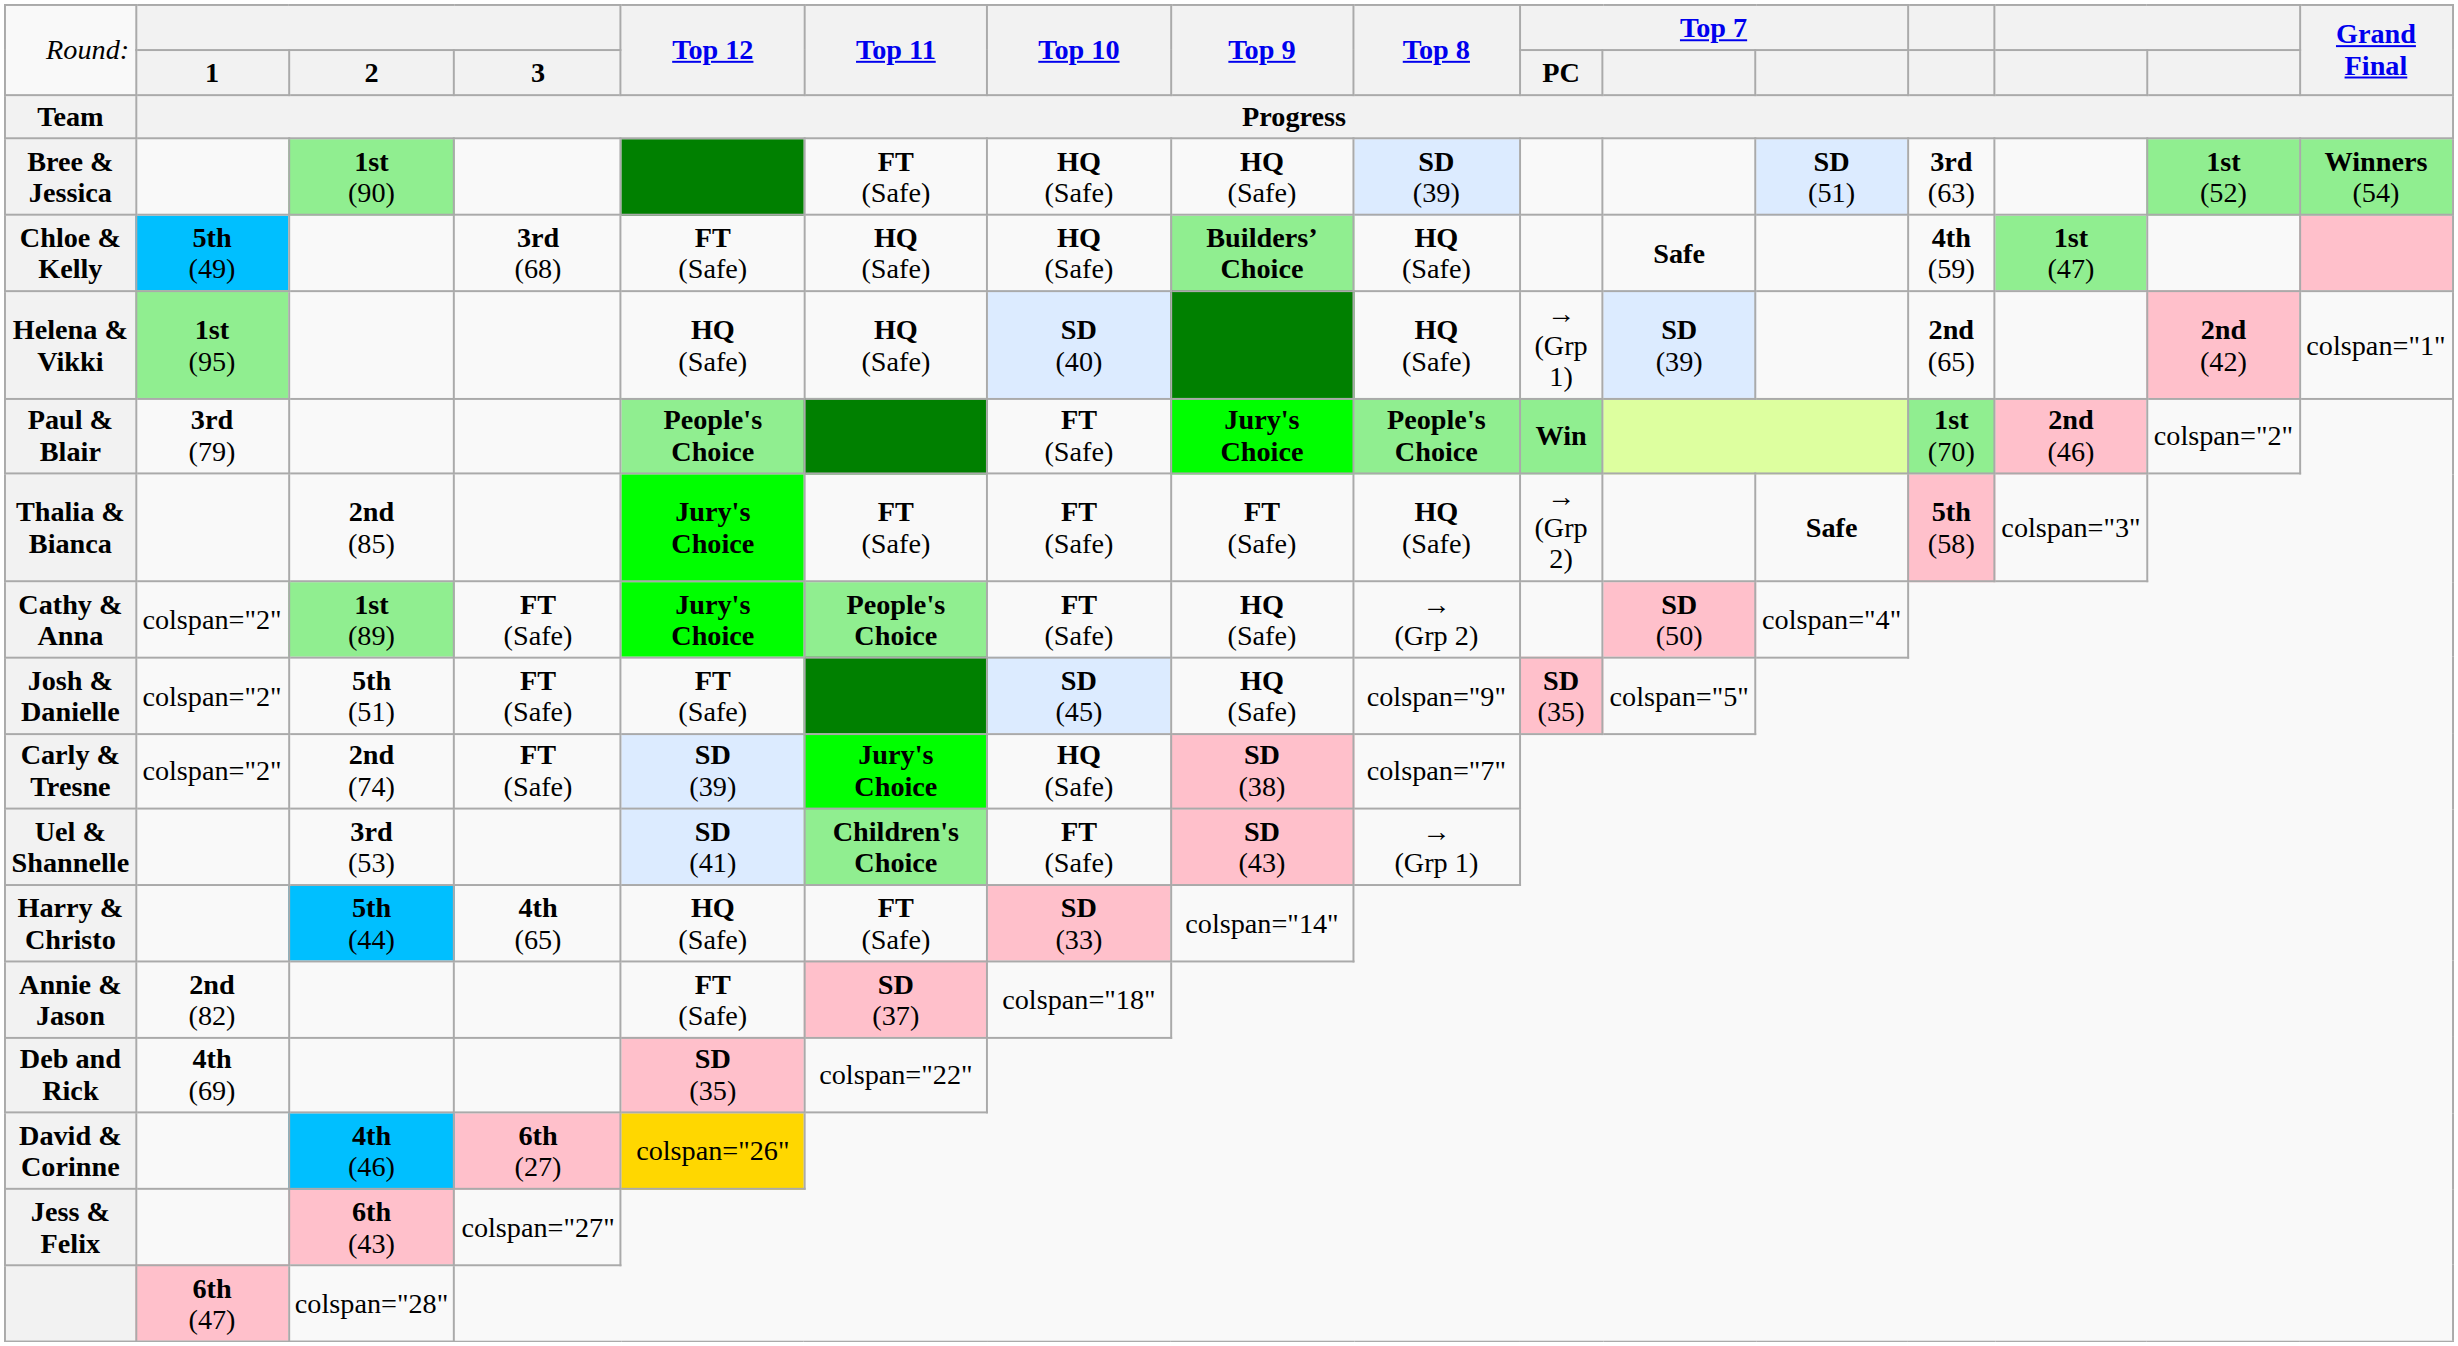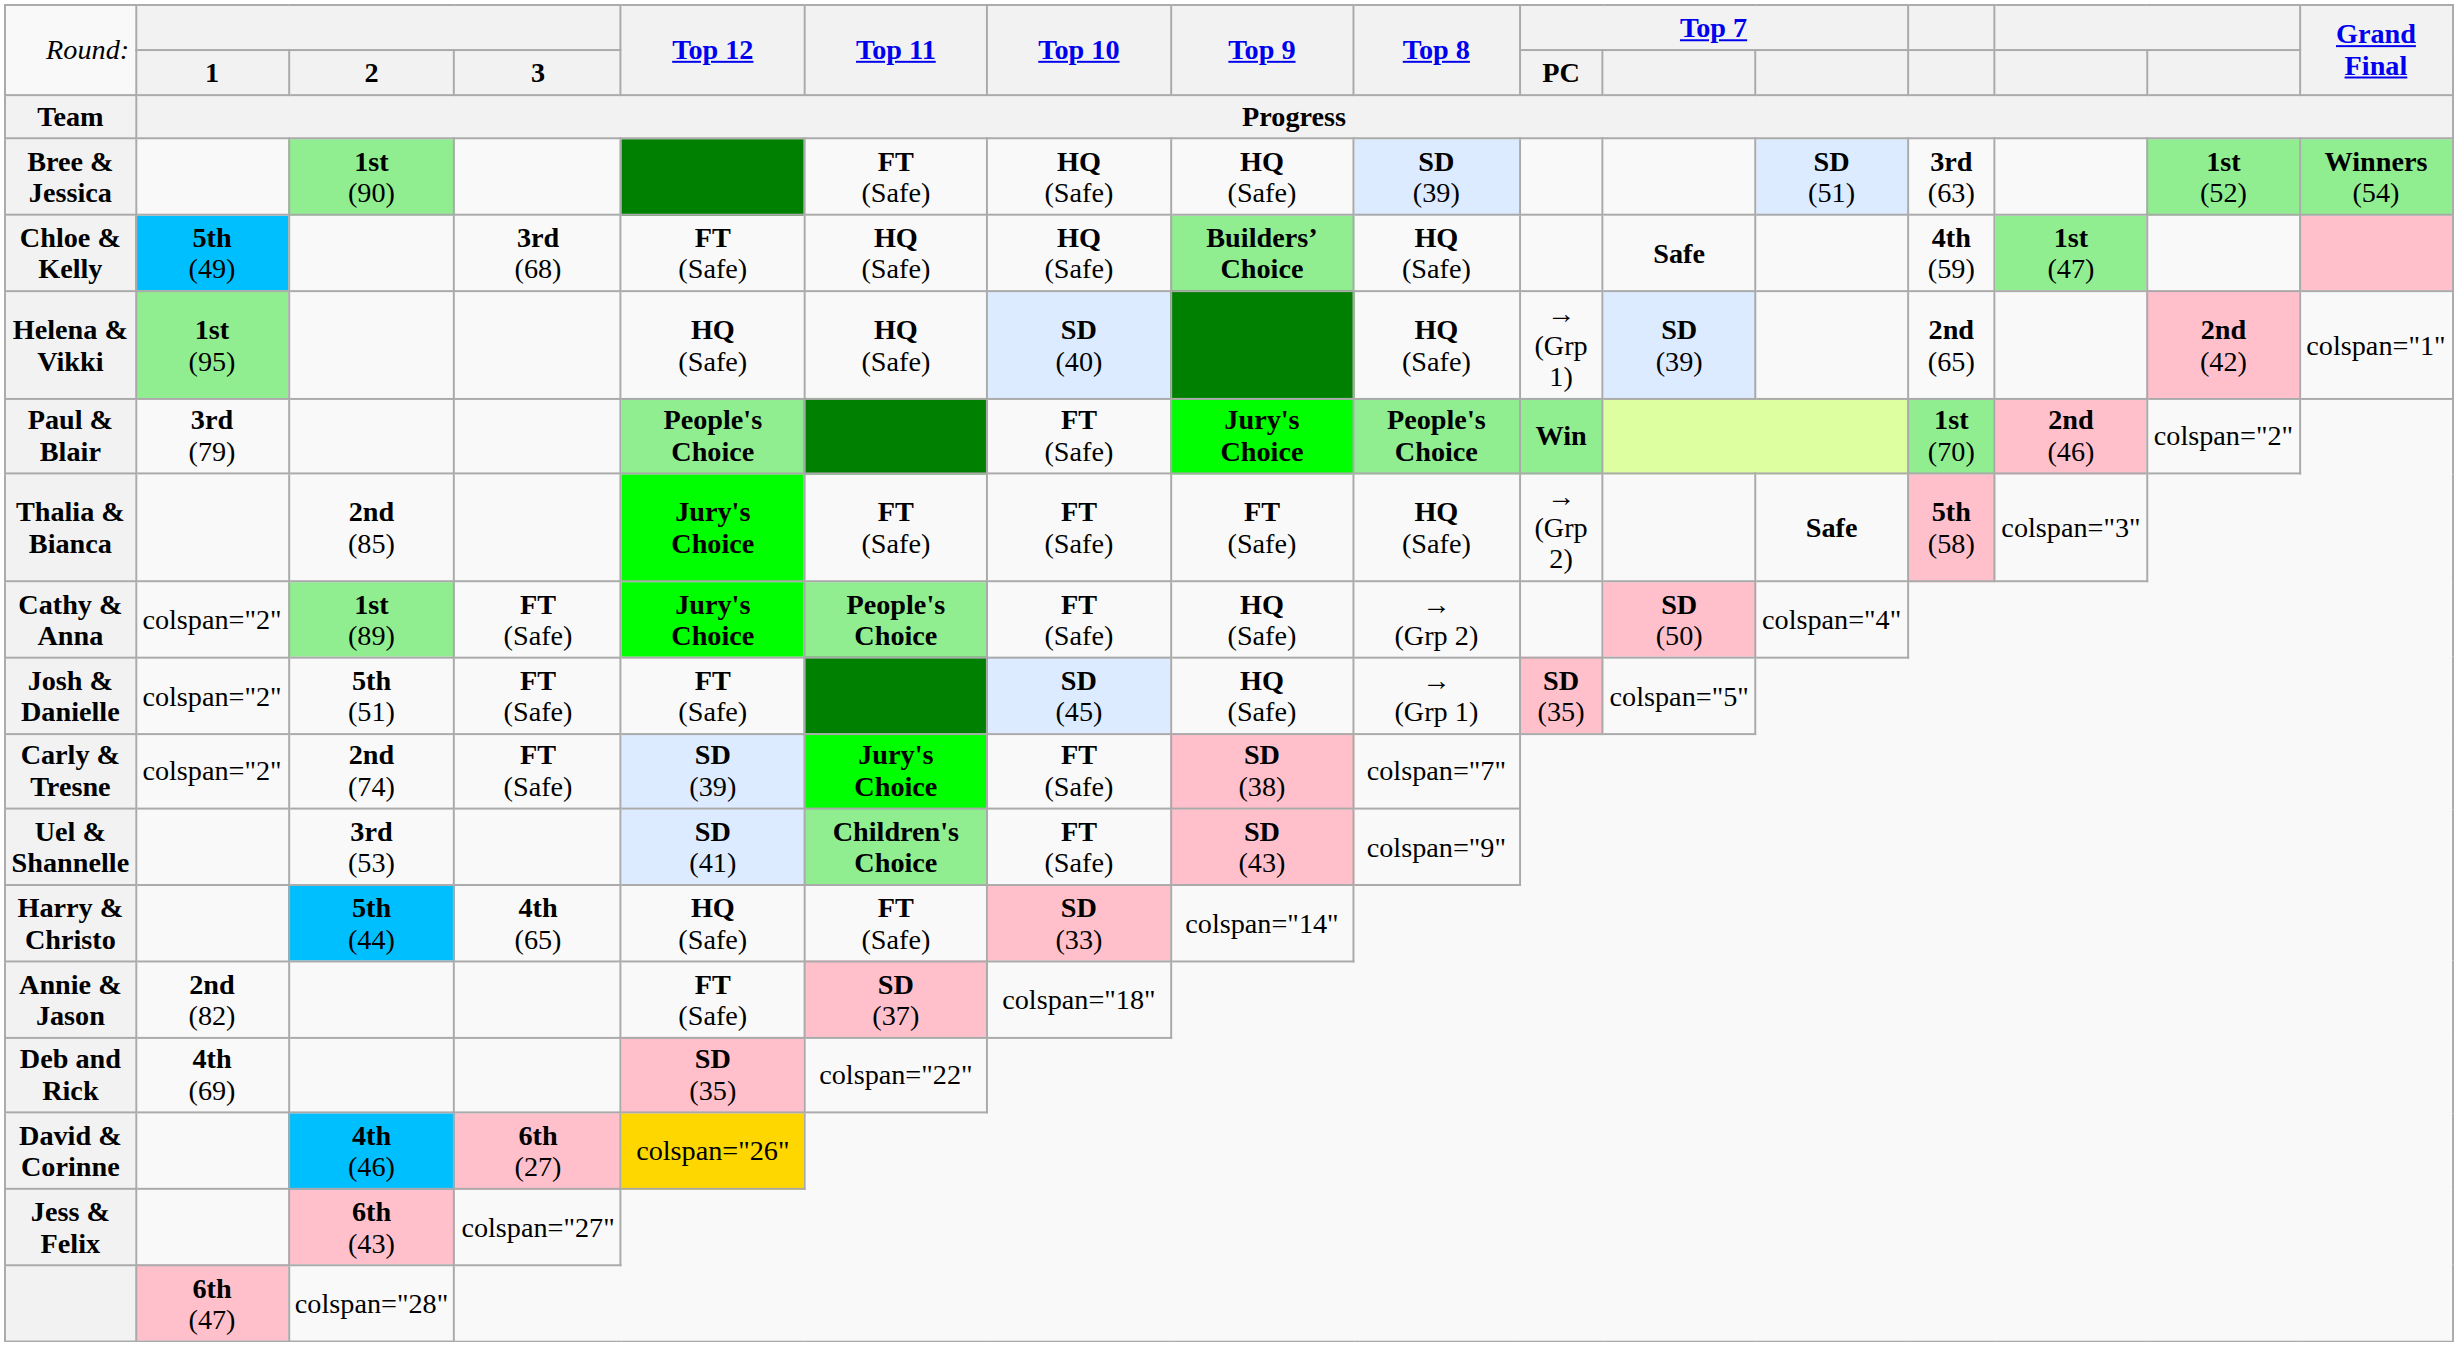(1436, 696) colspan="9" -> (1436, 696) → (Grp 1)
(1079, 771) HQ (Safe) -> (1079, 771) FT (Safe)
(1436, 847) → (Grp 1) -> (1436, 847) colspan="9"
